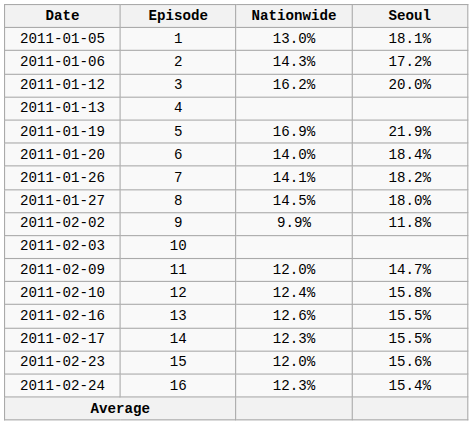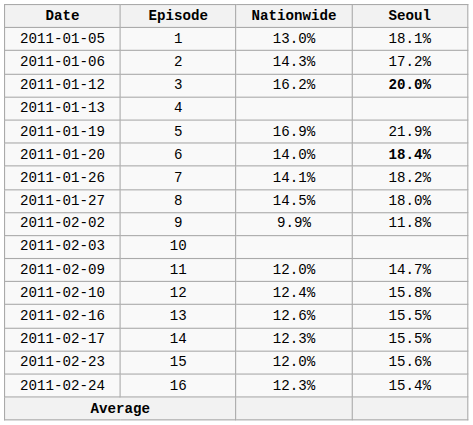(410, 85) normal -> (410, 85) bold
(410, 155) normal -> (410, 155) bold
